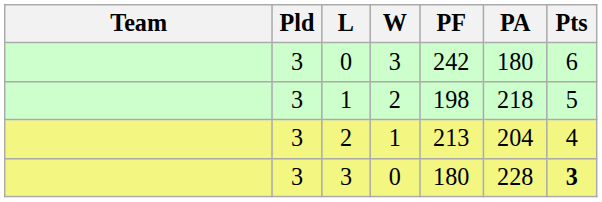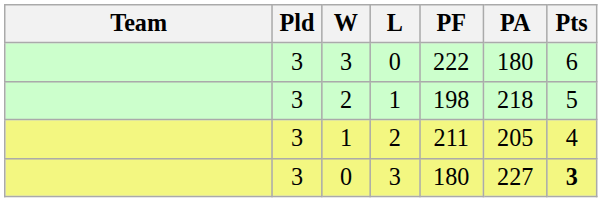columns swapped: (395, 23) <-> (346, 23)
(451, 61) 242 -> (451, 61) 222
(451, 138) 213 -> (451, 138) 211
(515, 138) 204 -> (515, 138) 205
(515, 176) 228 -> (515, 176) 227
